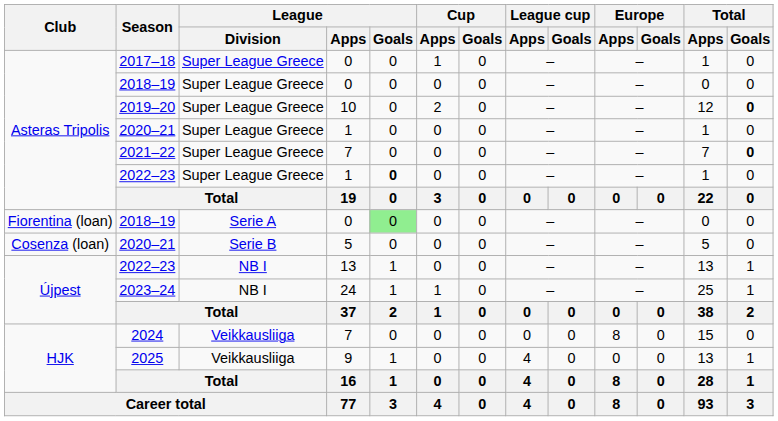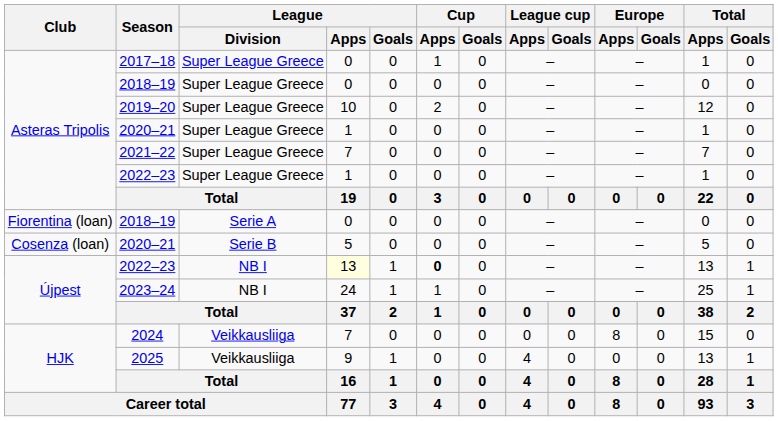(750, 107) bold -> (750, 107) normal
(750, 152) bold -> (750, 152) normal
(393, 175) bold -> (393, 175) normal
(393, 221) lightgreen background -> (393, 221) no background
(348, 267) no background -> (348, 267) lightyellow background
(438, 267) normal -> (438, 267) bold
